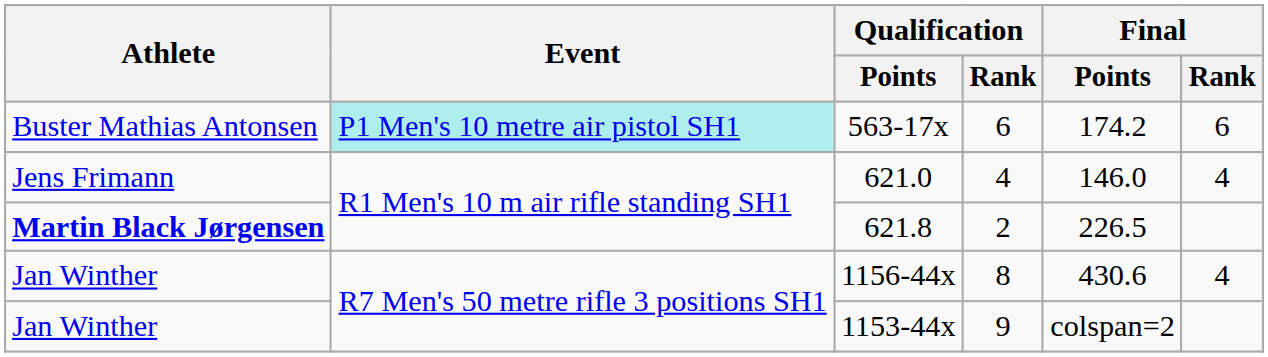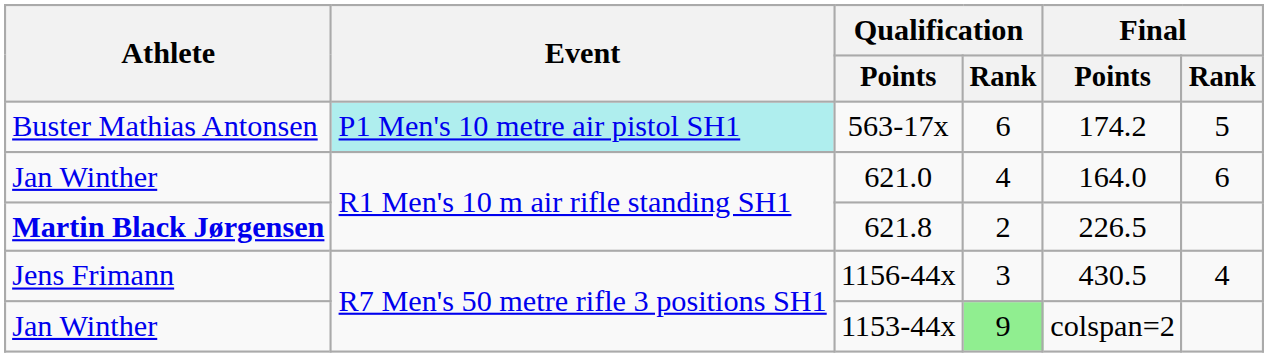(1222, 126) 6 -> (1222, 126) 5
(93, 176) Jens Frimann -> (85, 176) Jan Winther
(1113, 176) 146.0 -> (1113, 176) 164.0
(1222, 176) 4 -> (1222, 176) 6
(85, 276) Jan Winther -> (93, 276) Jens Frimann
(1003, 276) 8 -> (1003, 276) 3
(1113, 276) 430.6 -> (1113, 276) 430.5
(1003, 326) no background -> (1003, 326) lightgreen background
